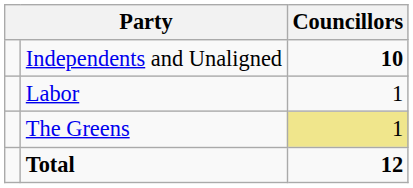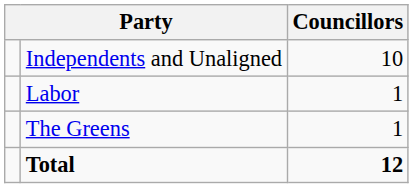(392, 57) bold -> (392, 57) normal
(398, 128) khaki background -> (398, 128) no background
